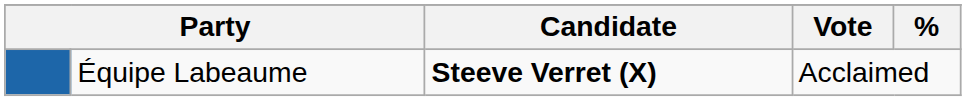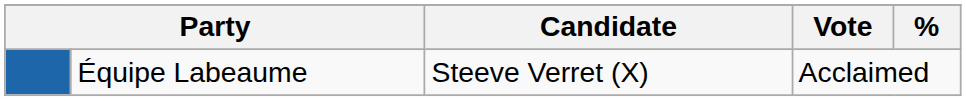(544, 71) bold -> (540, 71) normal
